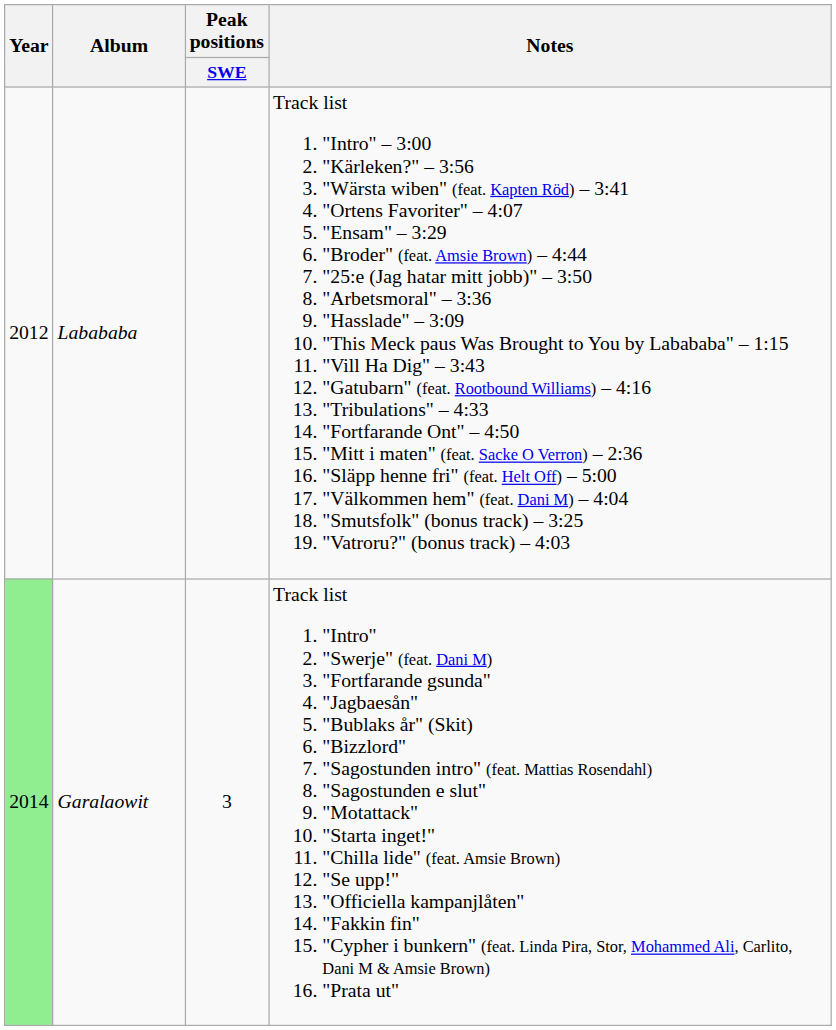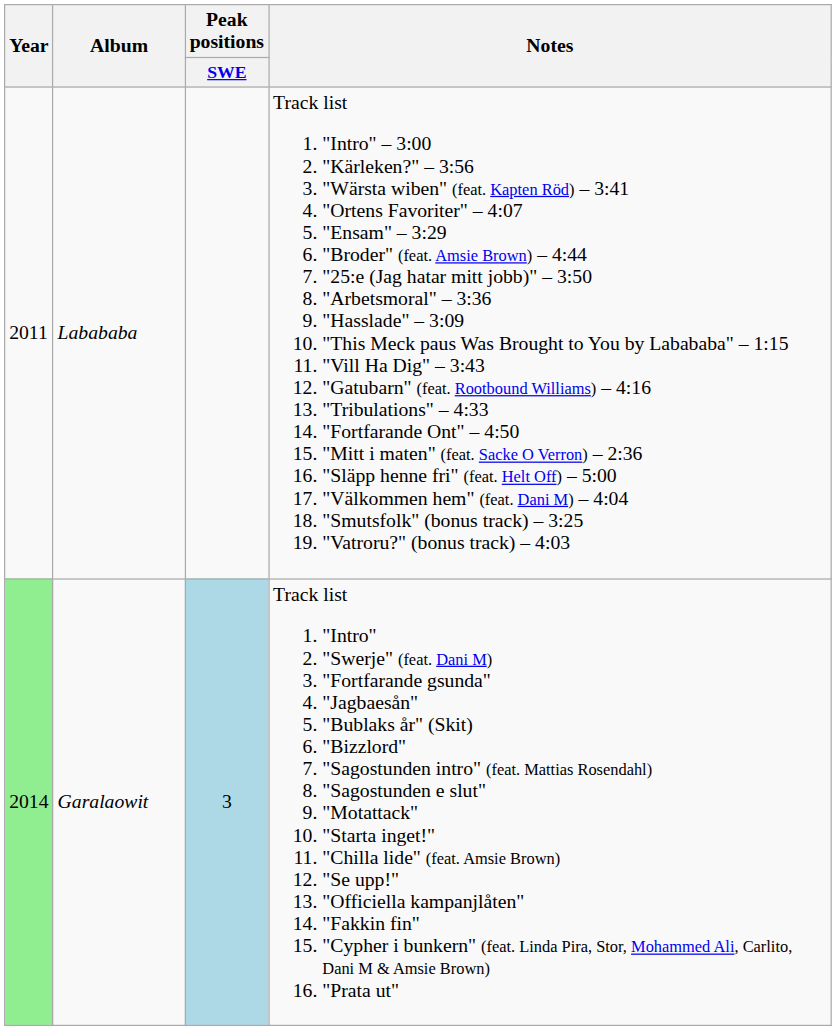(29, 332) 2012 -> (28, 332) 2011
(227, 801) no background -> (227, 801) lightblue background
